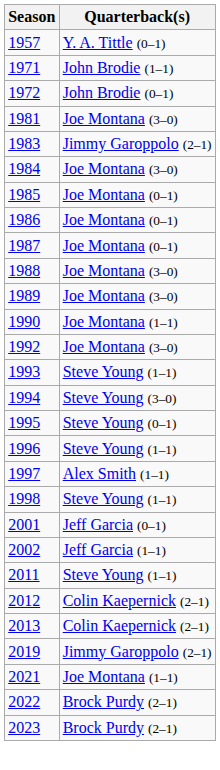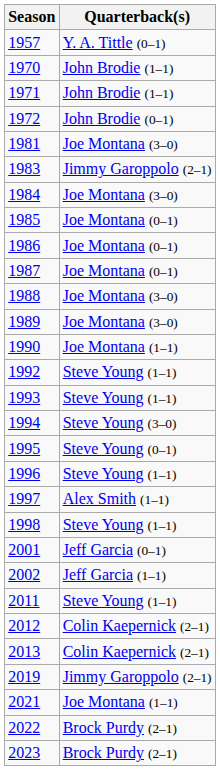+ row: (24, 67)
(120, 347) Joe Montana (3–0) -> (120, 372) Steve Young (1–1)
